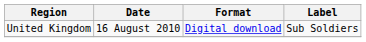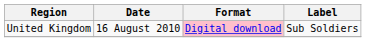(233, 29) no background -> (233, 29) pink background
